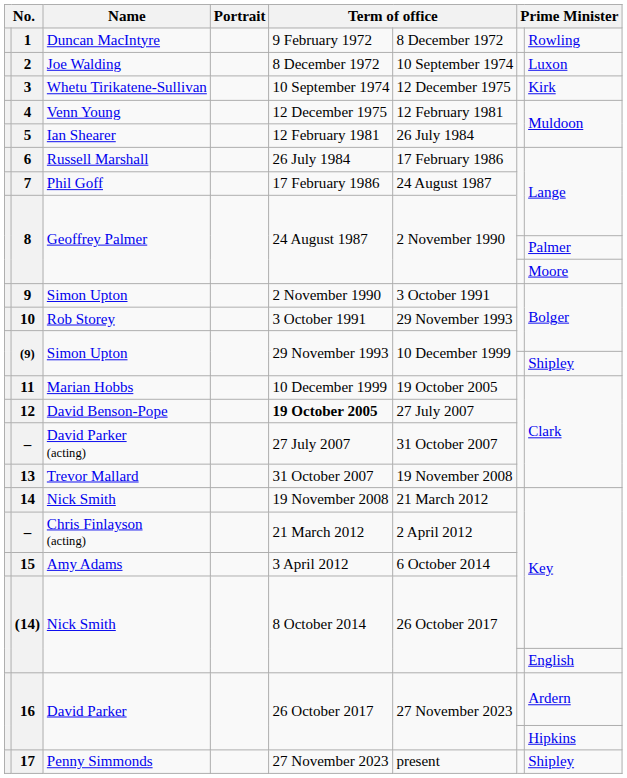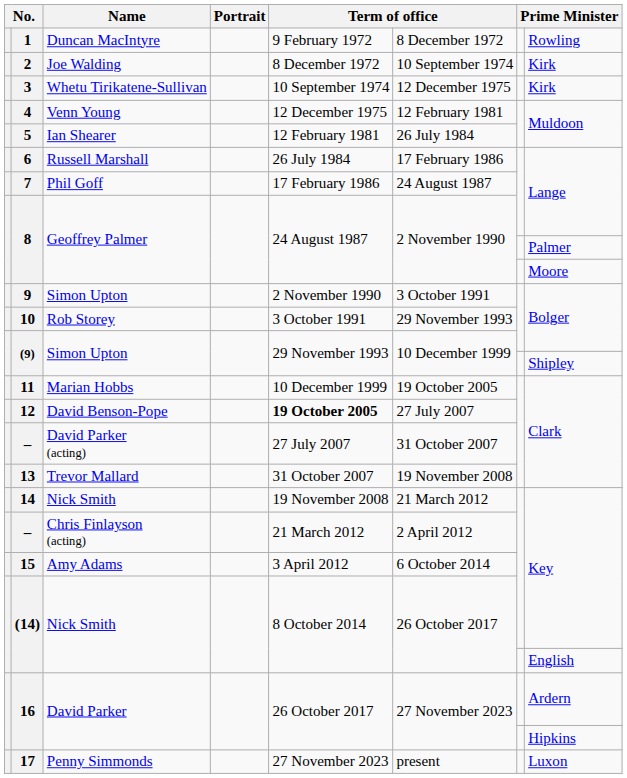(548, 64) Luxon -> (542, 64) Kirk
(551, 761) Shipley -> (548, 761) Luxon
